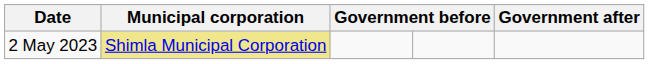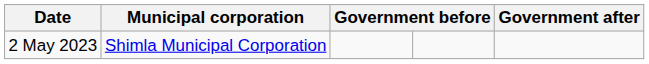(216, 44) khaki background -> (216, 44) no background
